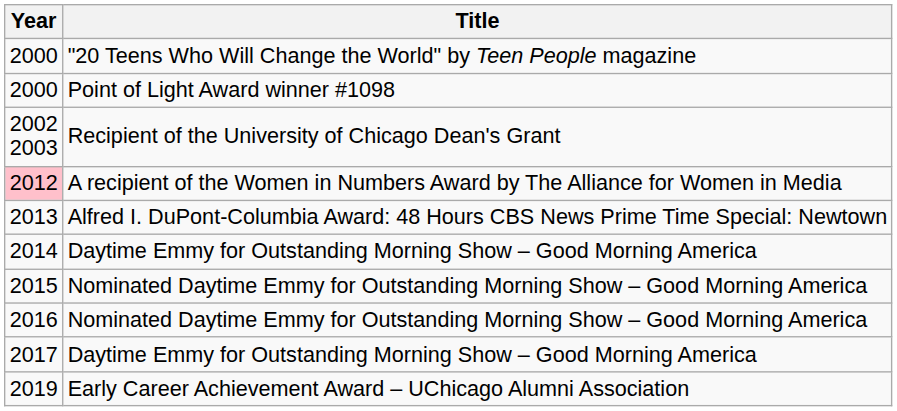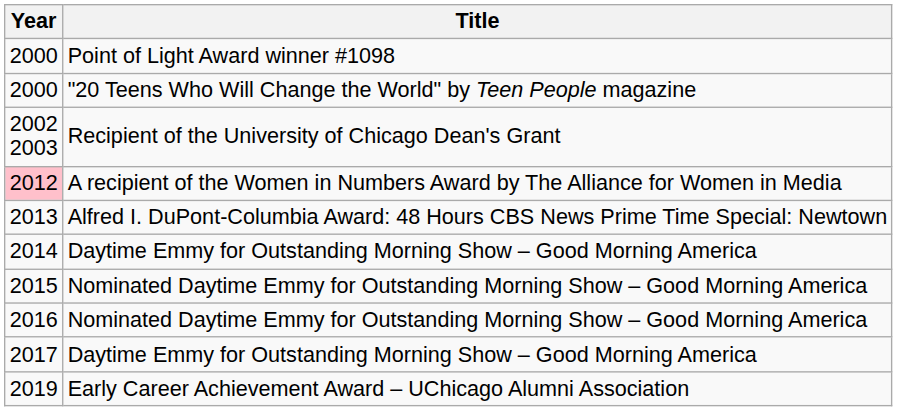(382, 55) "20 Teens Who Will Change the World" by Teen People magazine -> (231, 55) Point of Light Award winner #1098
(231, 90) Point of Light Award winner #1098 -> (382, 90) "20 Teens Who Will Change the World" by Teen People magazine
